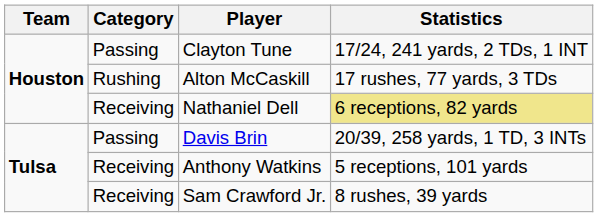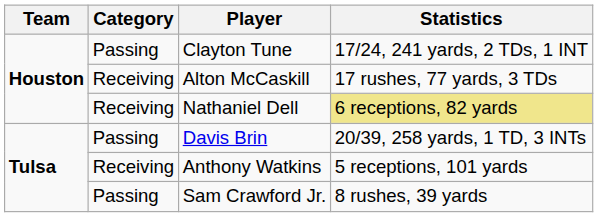(127, 78) Rushing -> (133, 78) Receiving
(133, 196) Receiving -> (126, 196) Passing
